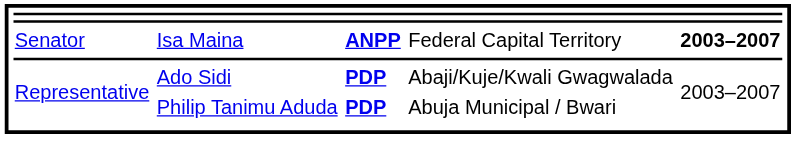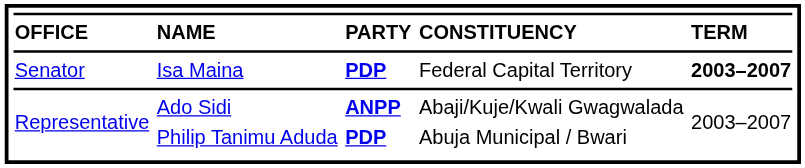+ row: (186, 32)
(373, 40) ANPP -> (366, 70) PDP
(366, 77) PDP -> (373, 107) ANPP
